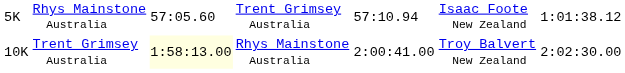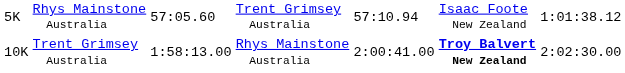(191, 52) lightyellow background -> (191, 52) no background
(487, 52) normal -> (487, 52) bold
